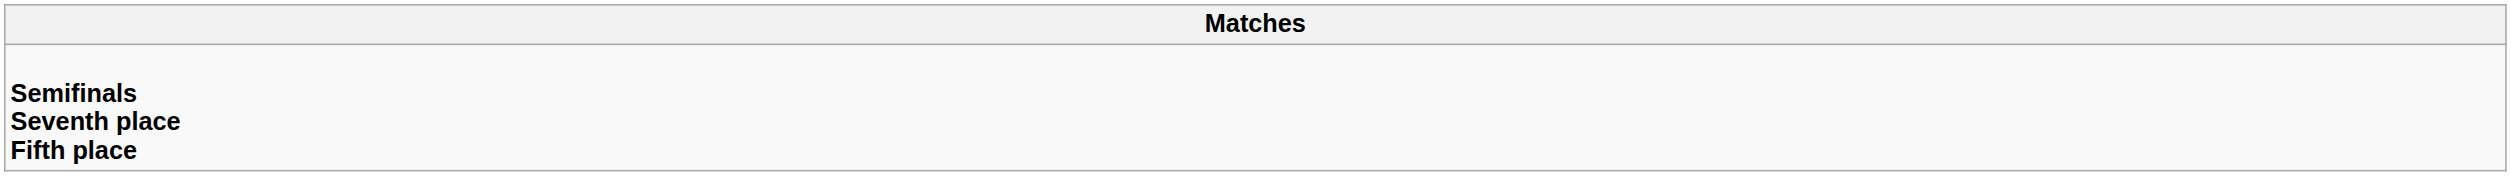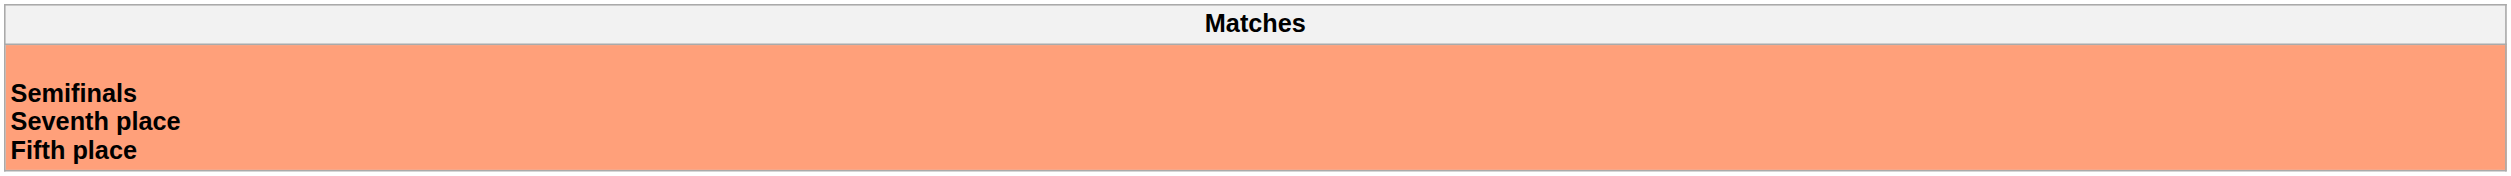(96, 121) no background -> (96, 121) lightsalmon background
